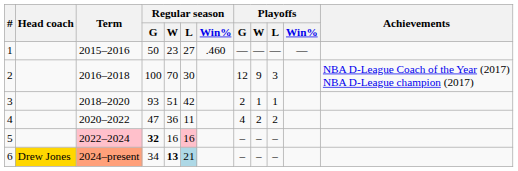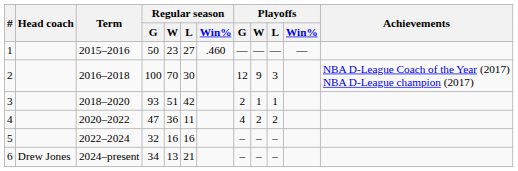(104, 138) pink background -> (104, 138) no background
(153, 138) bold -> (153, 138) normal
(189, 138) pink background -> (189, 138) no background
(44, 157) gold background -> (44, 157) no background
(109, 157) lightsalmon background -> (109, 157) no background
(172, 157) bold -> (172, 157) normal
(189, 157) lightblue background -> (189, 157) no background
